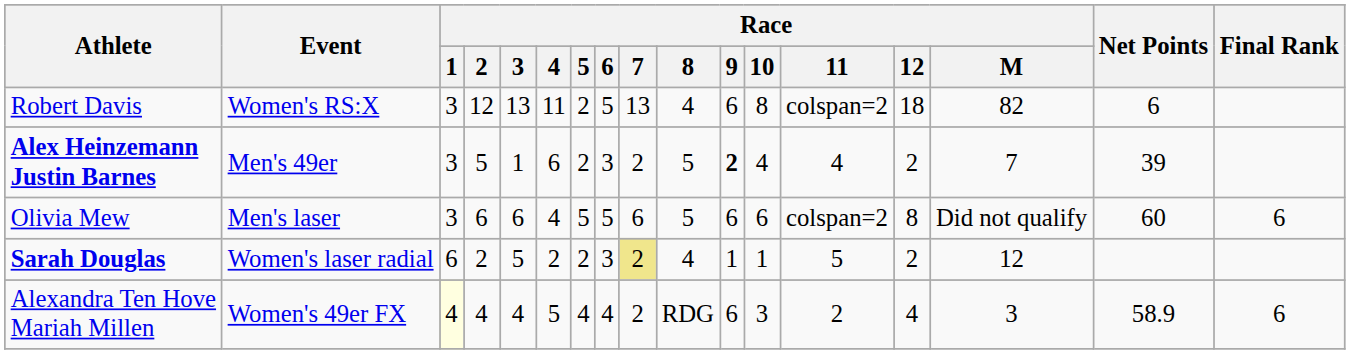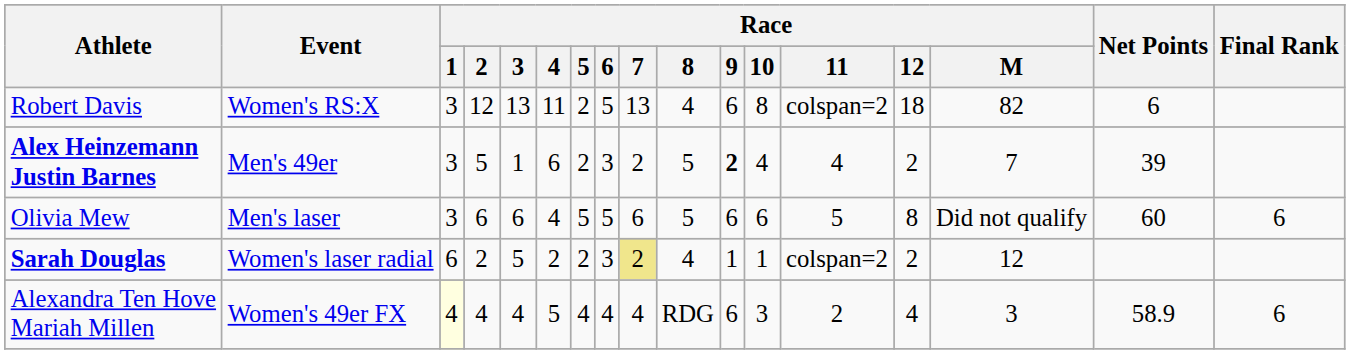(837, 217) colspan=2 -> (837, 217) 5
(837, 258) 5 -> (837, 258) colspan=2
(638, 314) 2 -> (638, 314) 4
